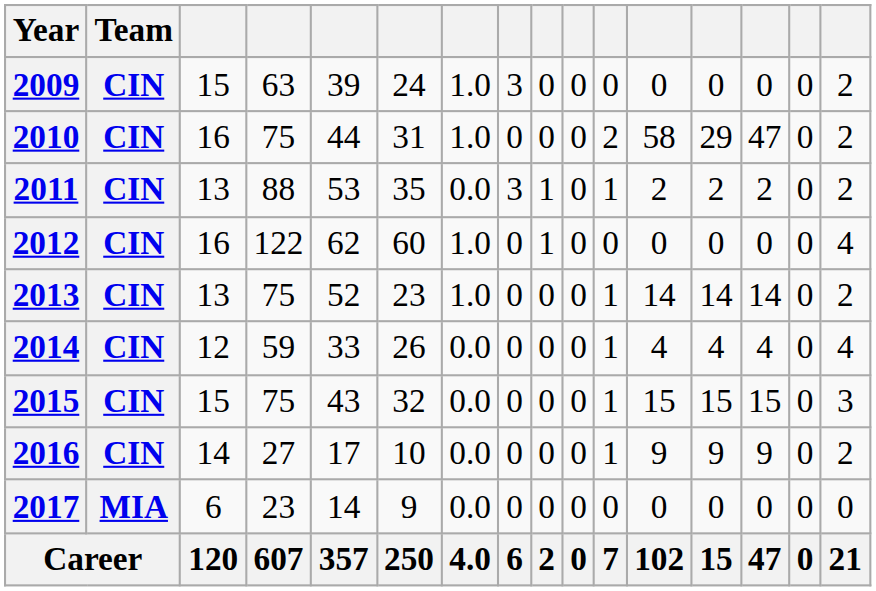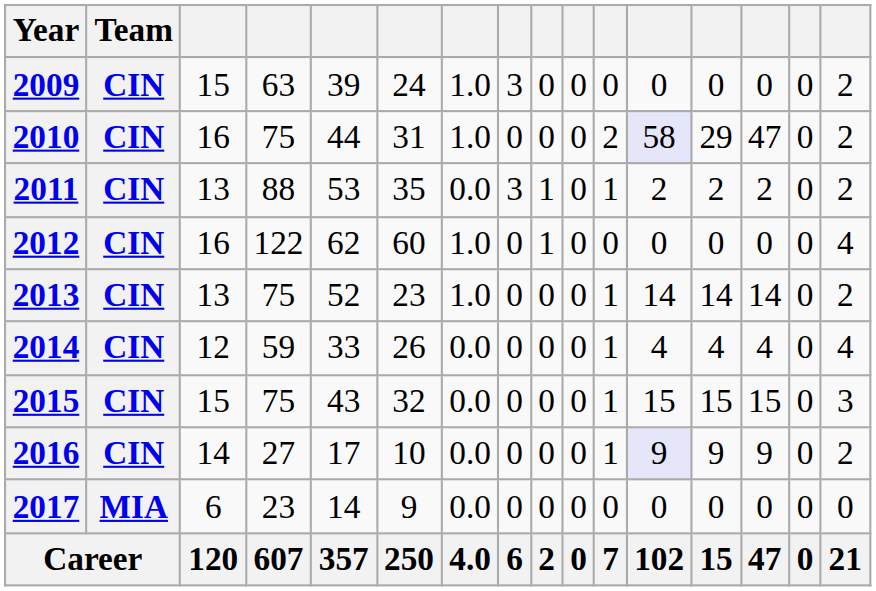(659, 136) no background -> (659, 136) lavender background
(659, 453) no background -> (659, 453) lavender background
